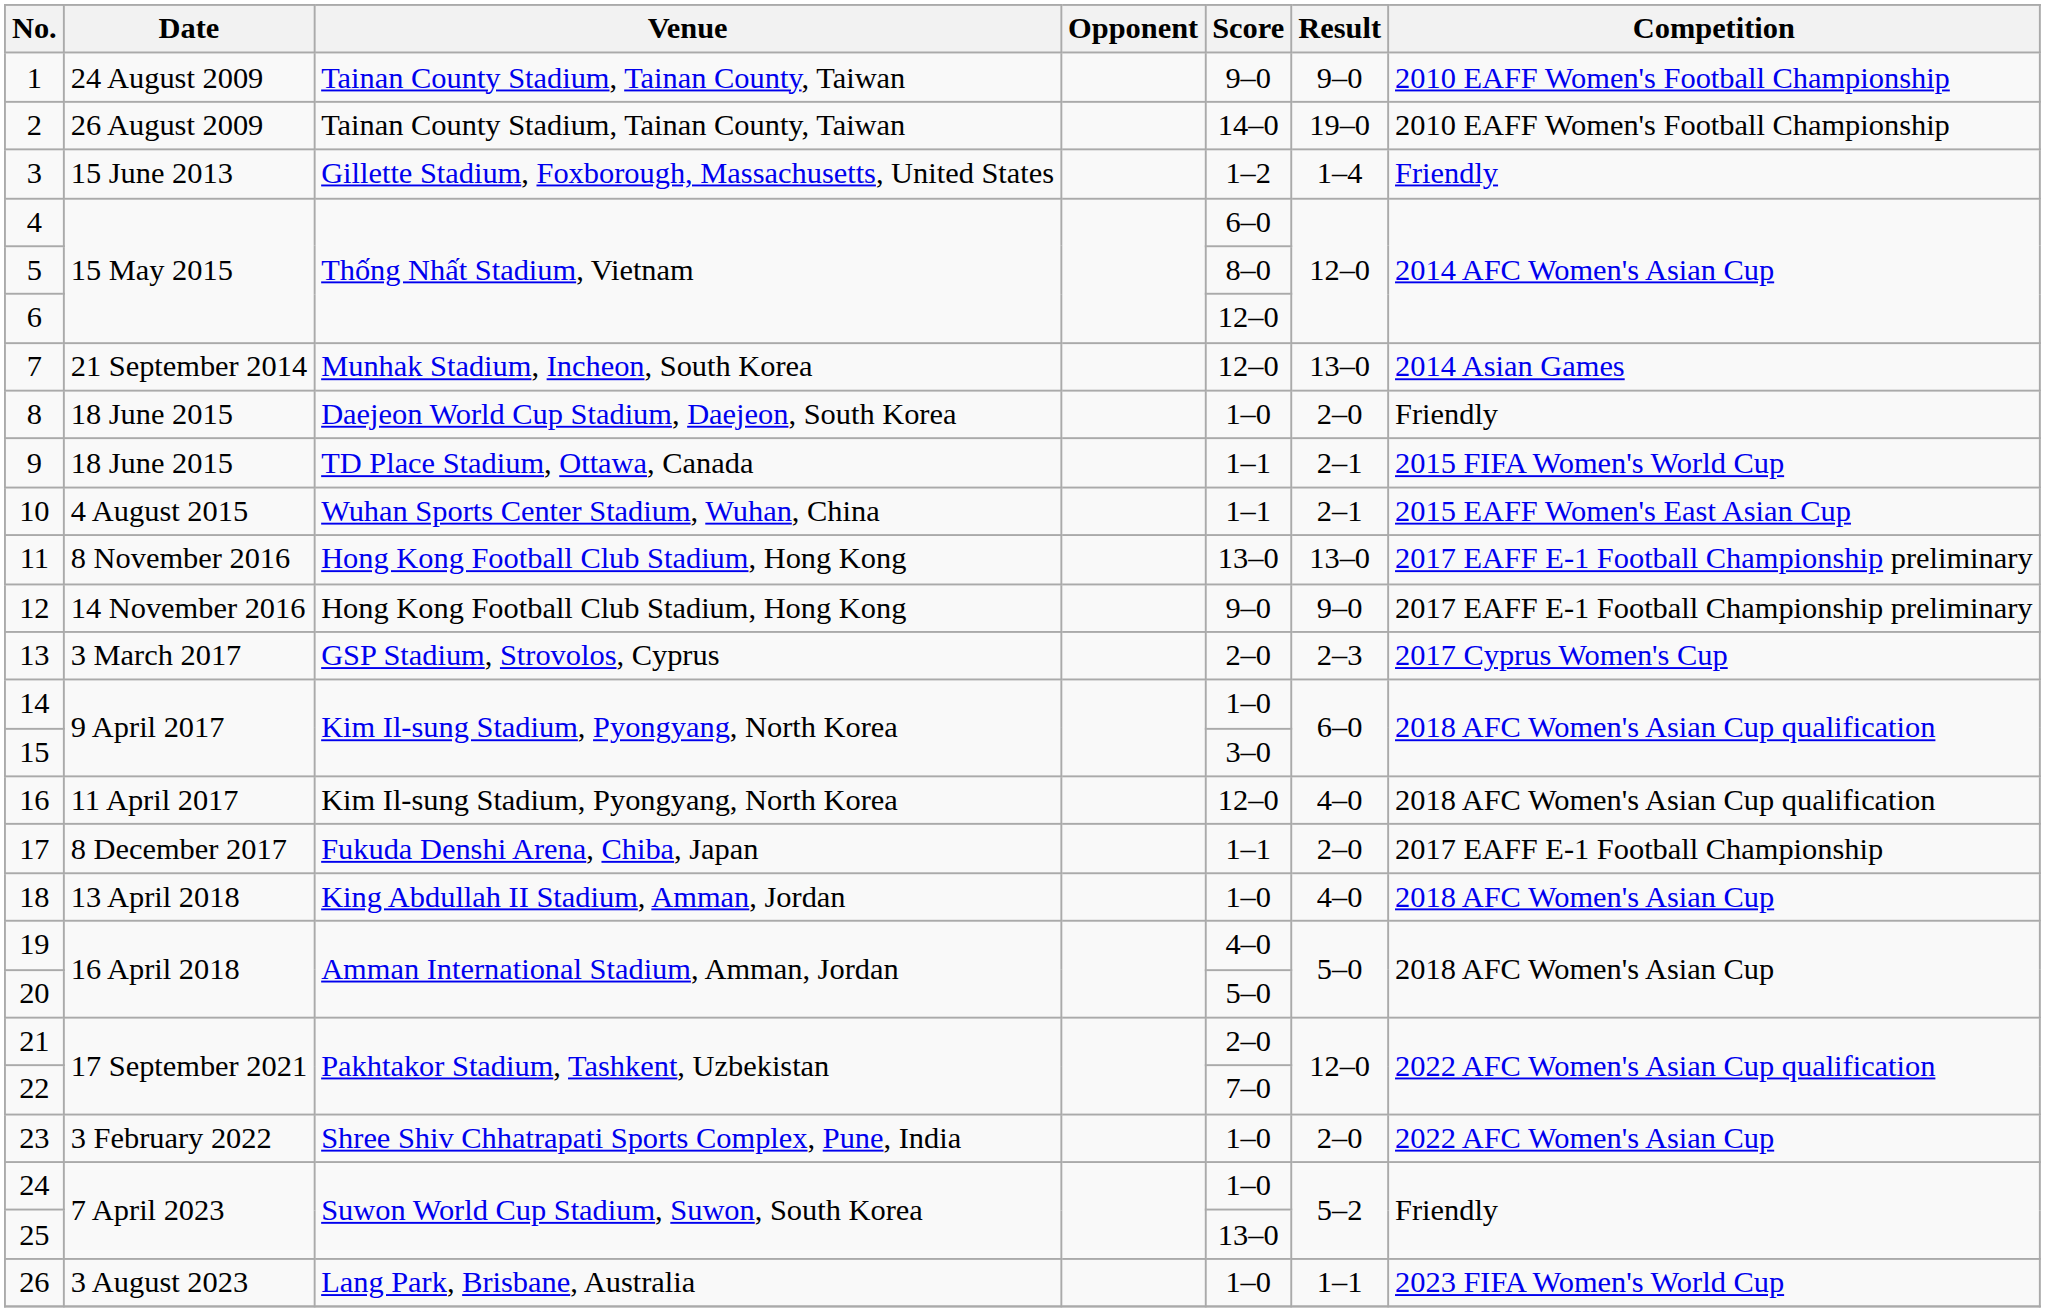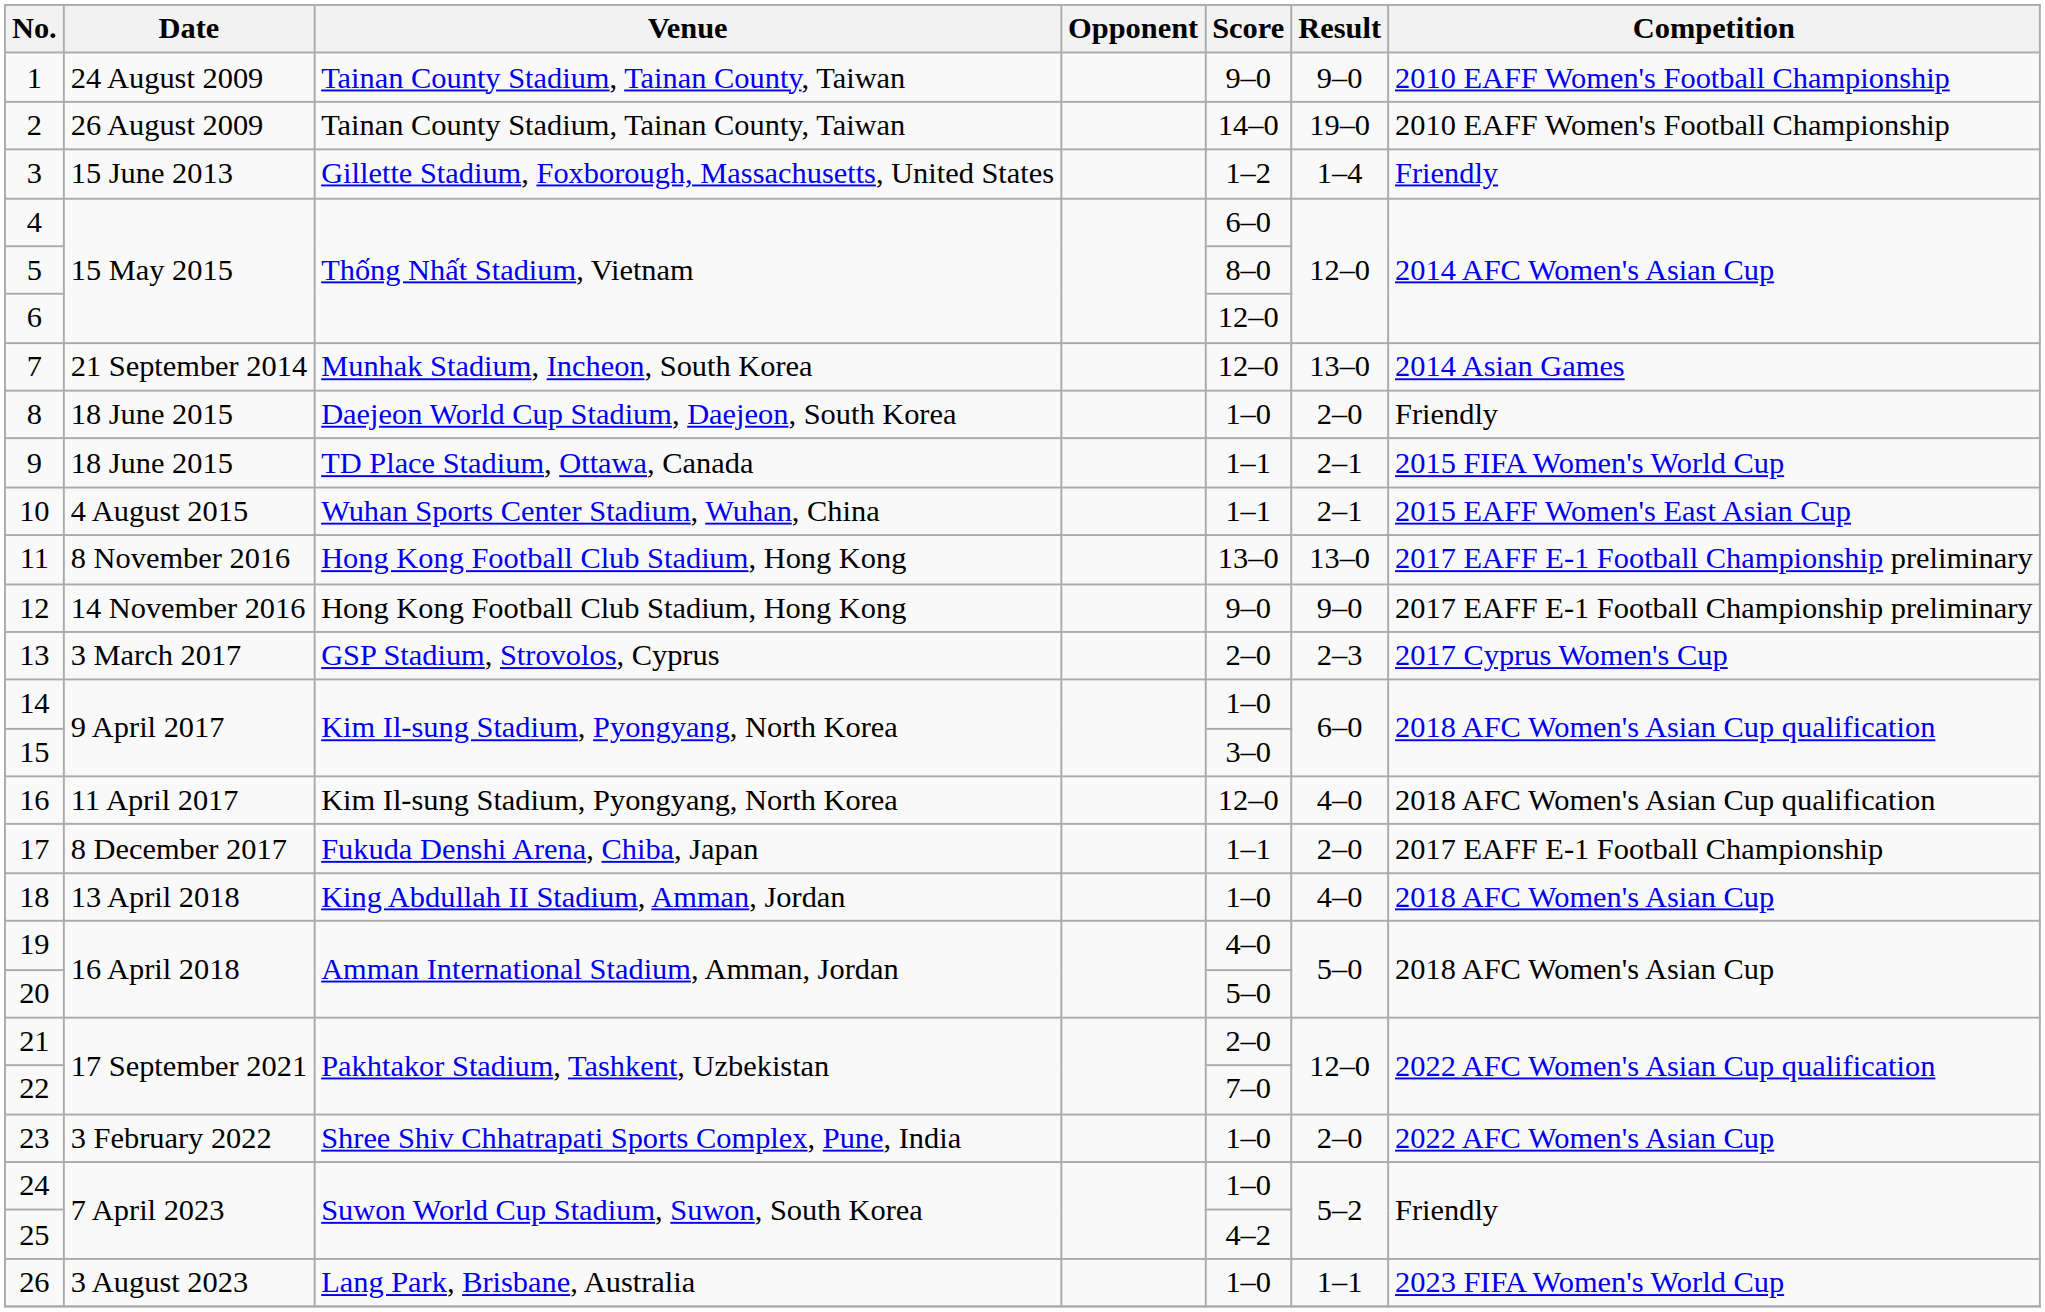(1248, 1233) 13–0 -> (1248, 1233) 4–2
